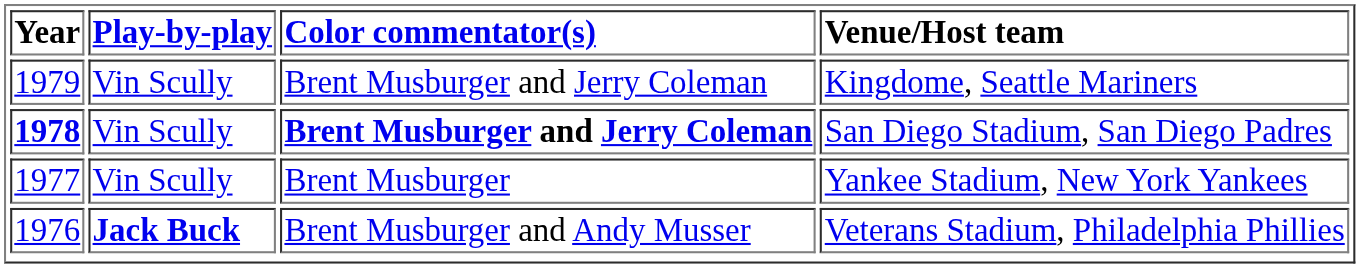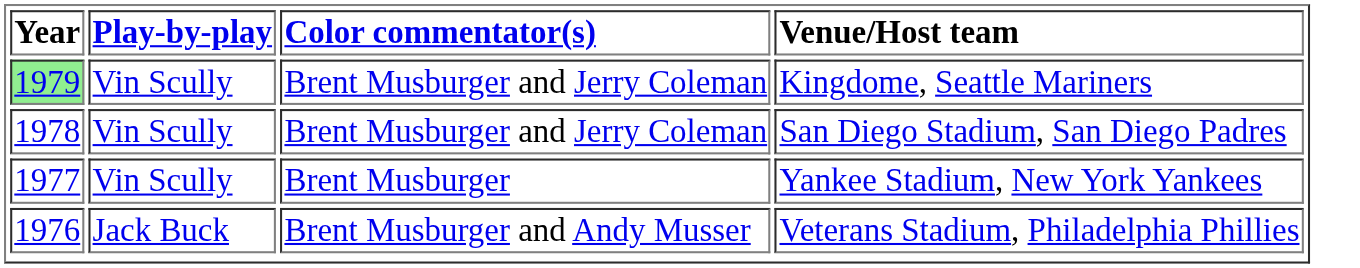(47, 81) no background -> (47, 81) lightgreen background
(47, 131) bold -> (47, 131) normal
(548, 131) bold -> (526, 131) normal
(166, 230) bold -> (161, 230) normal
